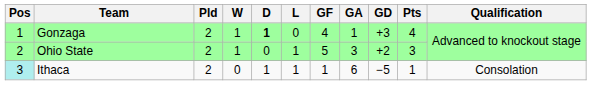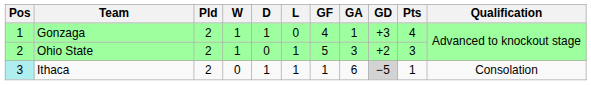(267, 32) bold -> (267, 32) normal
(383, 70) no background -> (383, 70) lightgrey background
